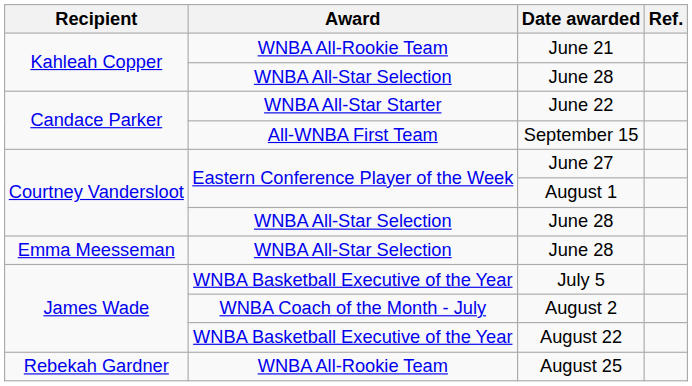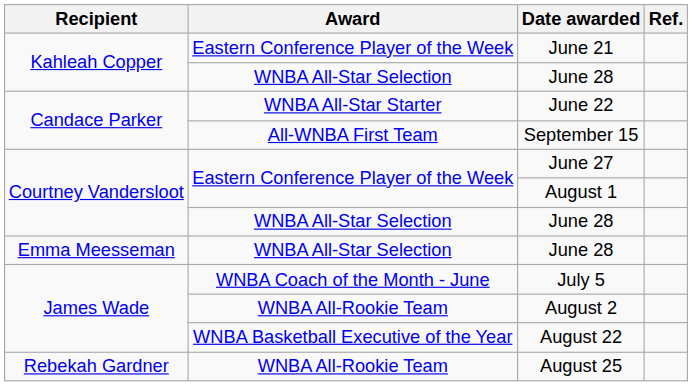(353, 47) WNBA All-Rookie Team -> (353, 47) Eastern Conference Player of the Week
(353, 279) WNBA Basketball Executive of the Year -> (353, 279) WNBA Coach of the Month - June
(353, 308) WNBA Coach of the Month - July -> (353, 308) WNBA All-Rookie Team
